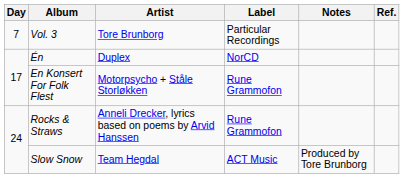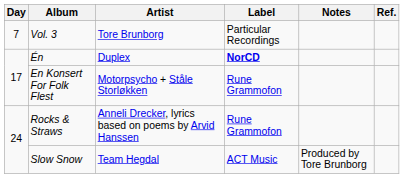(243, 57) normal -> (243, 57) bold
